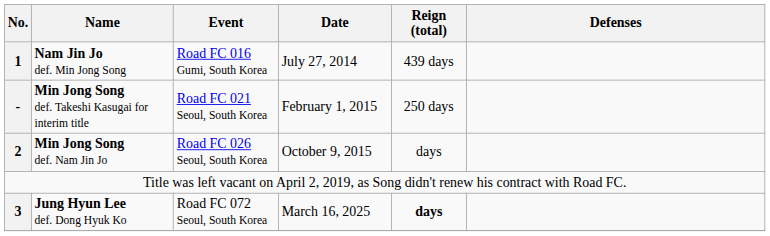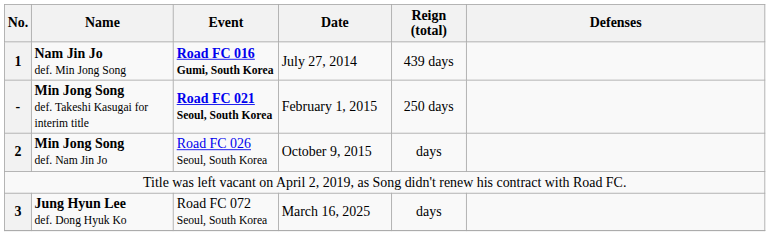(222, 61) normal -> (225, 61) bold
(222, 106) normal -> (224, 106) bold
(429, 212) bold -> (429, 212) normal
